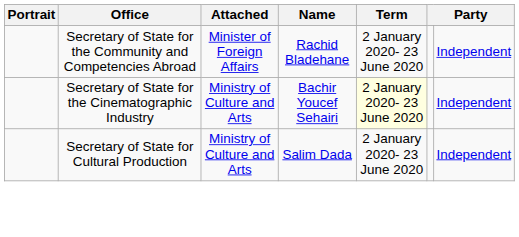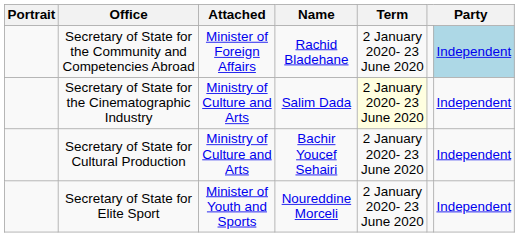(474, 51) no background -> (474, 51) lightblue background
(317, 103) Bachir Youcef Sehairi -> (316, 103) Salim Dada
(317, 154) Salim Dada -> (316, 154) Bachir Youcef Sehairi
+ row: (129, 206)
